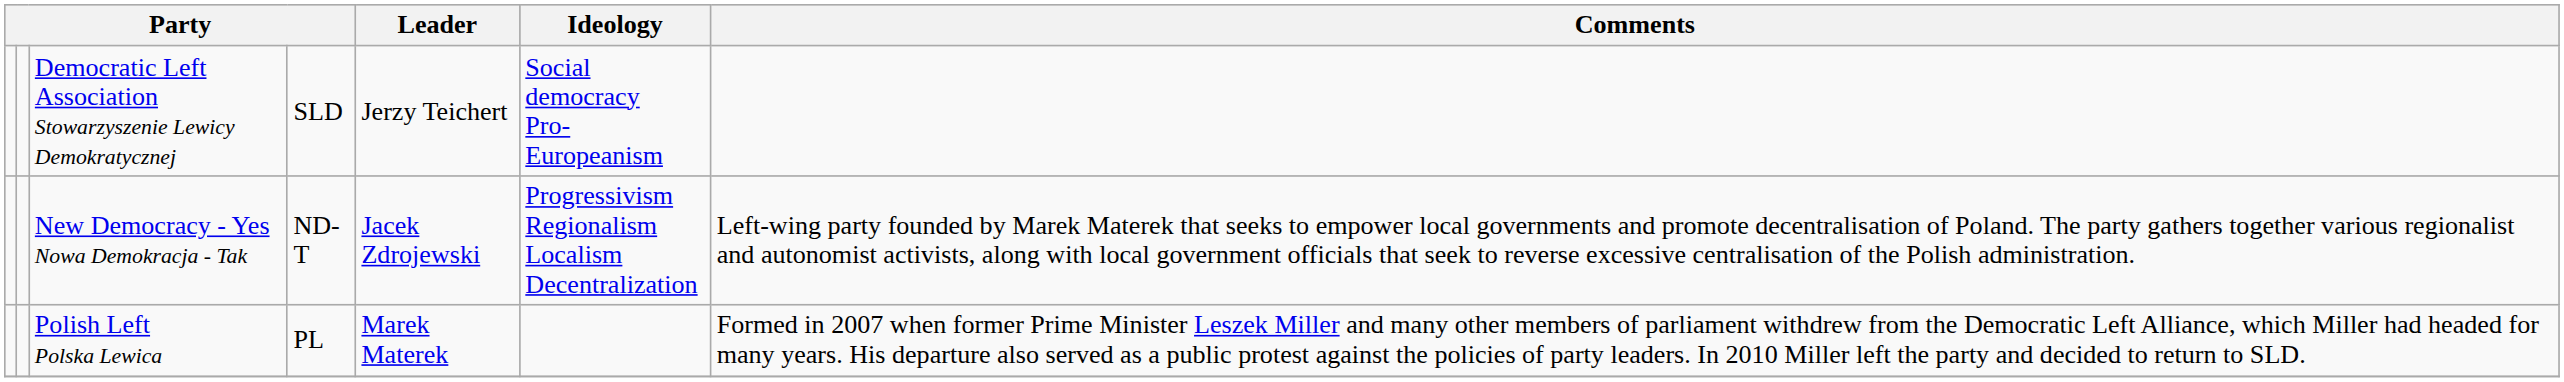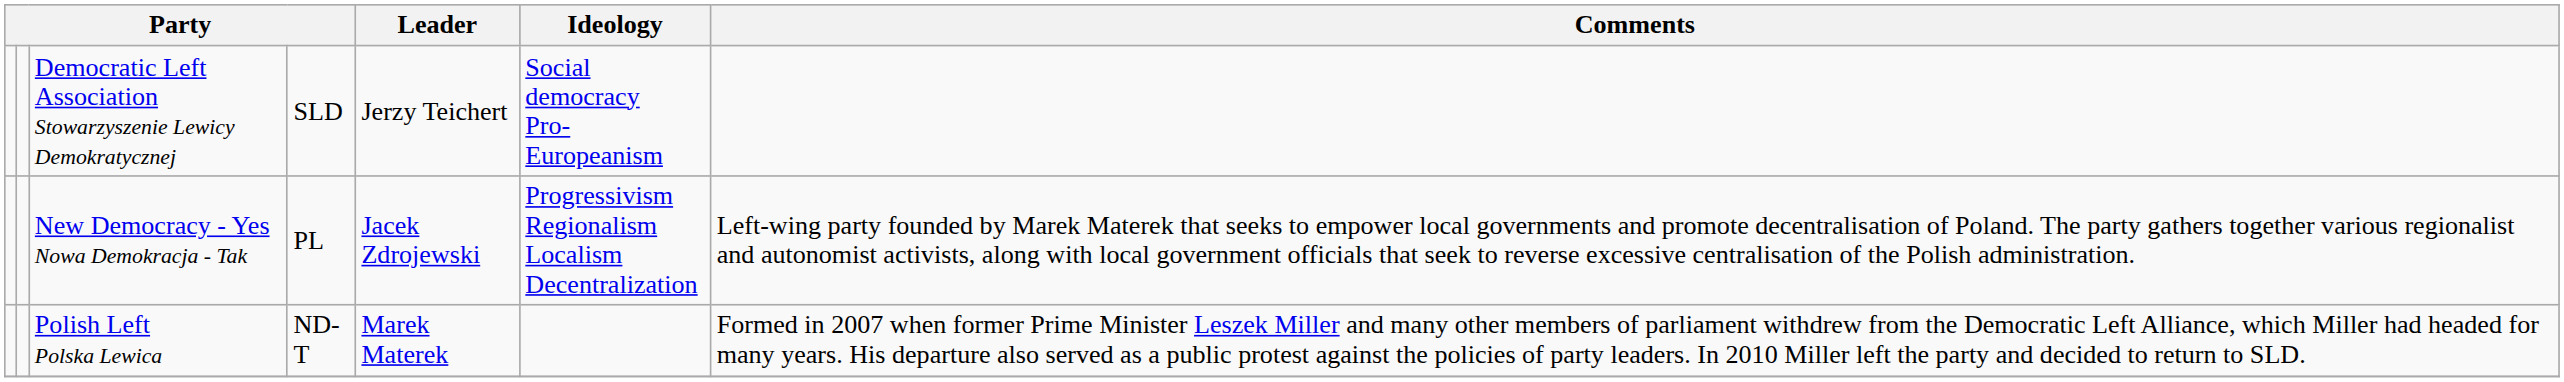(317, 239) ND-T -> (309, 239) PL
(309, 339) PL -> (317, 339) ND-T
